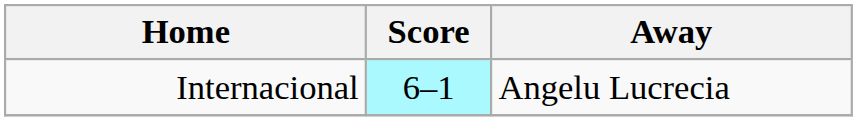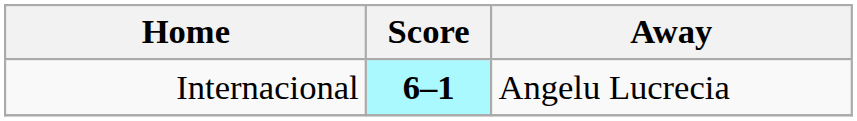(429, 86) normal -> (429, 86) bold
